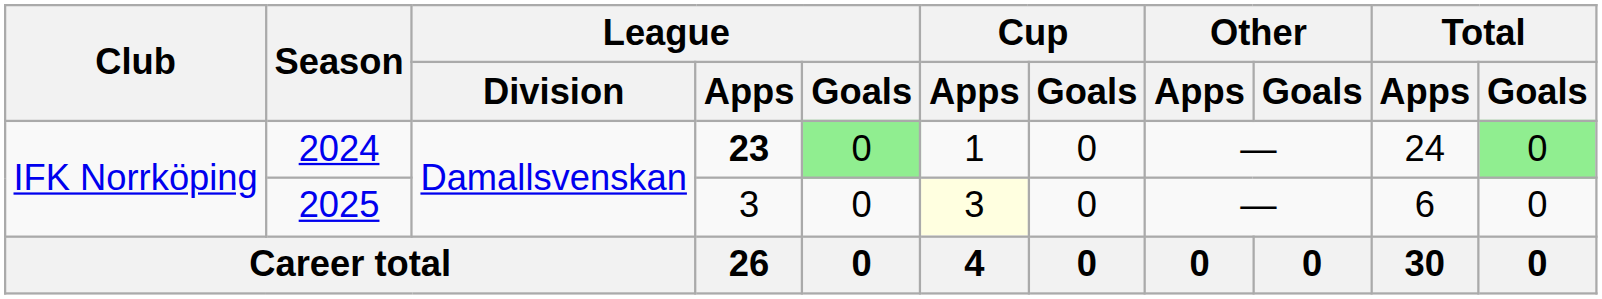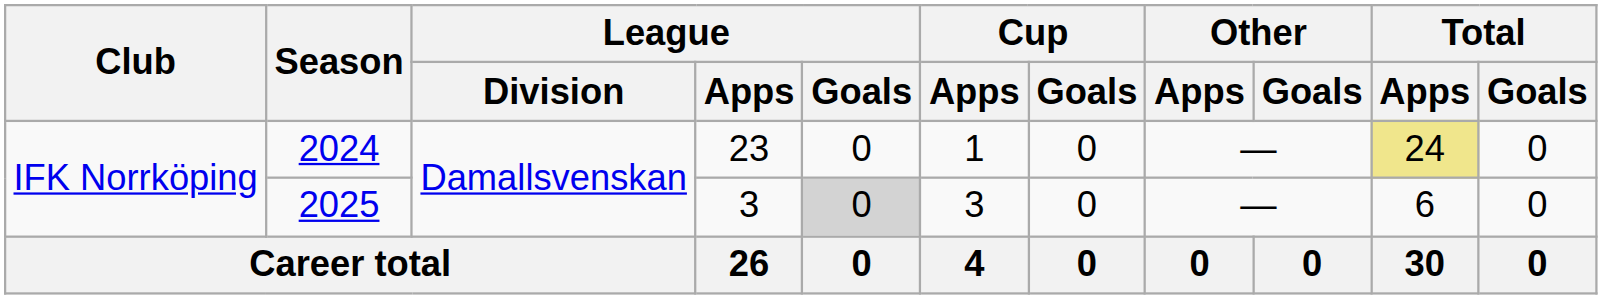(749, 148) bold -> (749, 148) normal
(862, 148) lightgreen background -> (862, 148) no background
(1425, 148) no background -> (1425, 148) khaki background
(1537, 148) lightgreen background -> (1537, 148) no background
(862, 206) no background -> (862, 206) lightgrey background
(974, 206) lightyellow background -> (974, 206) no background
